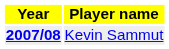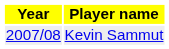(33, 35) bold -> (33, 35) normal
